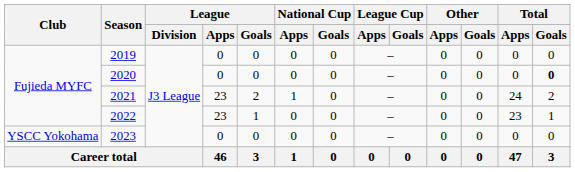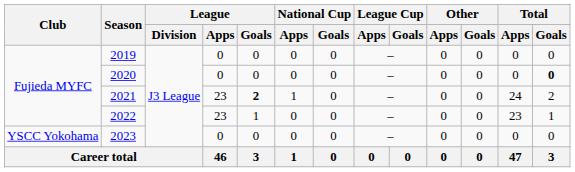(256, 95) normal -> (256, 95) bold
